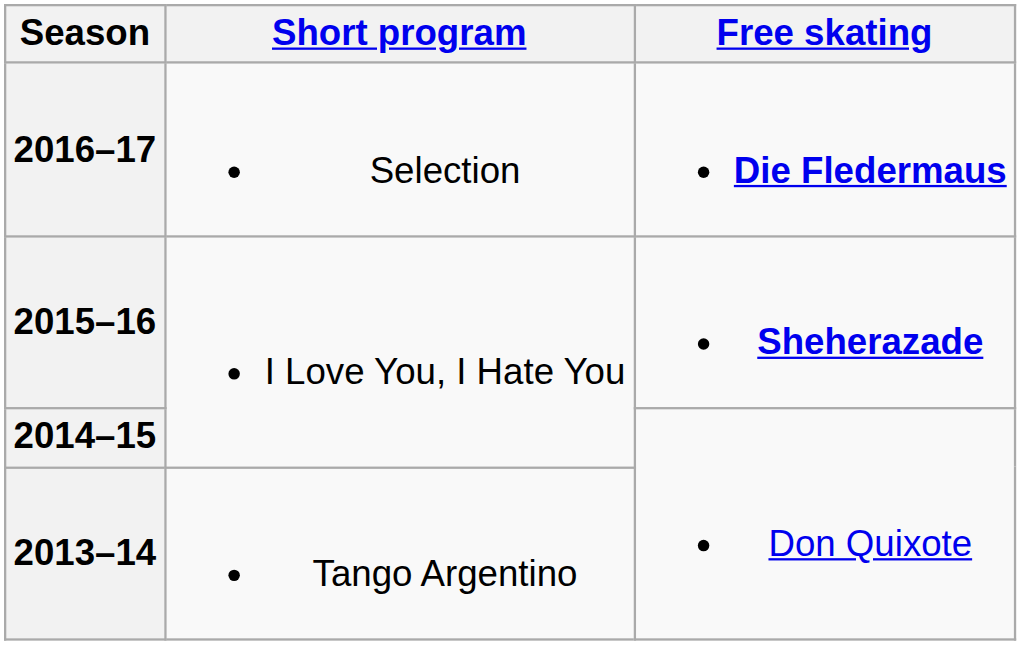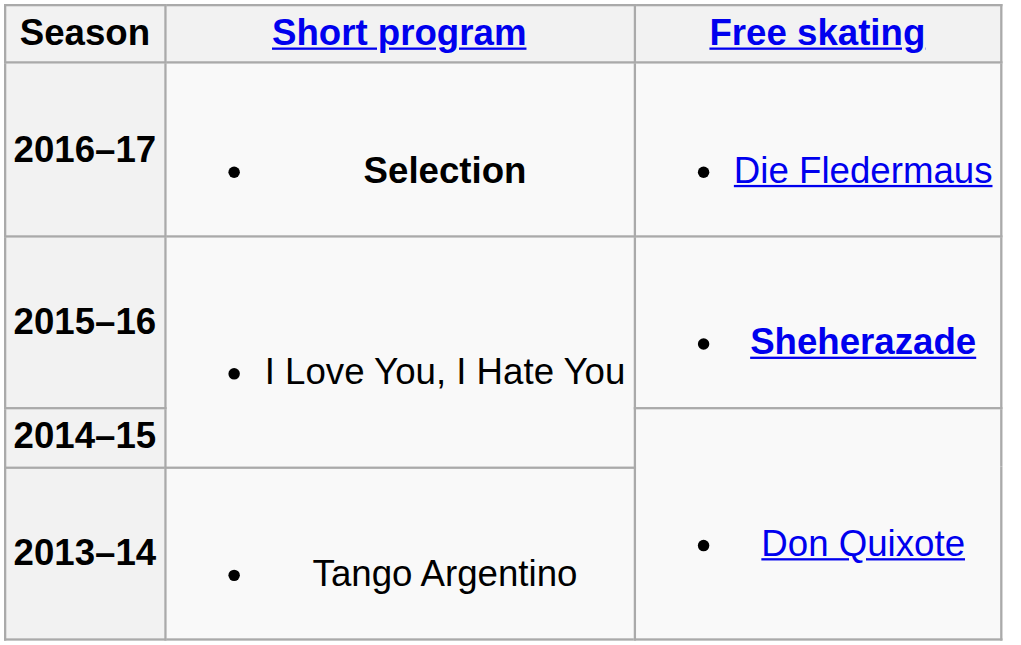(399, 170) normal -> (399, 170) bold
(824, 170) bold -> (817, 170) normal
